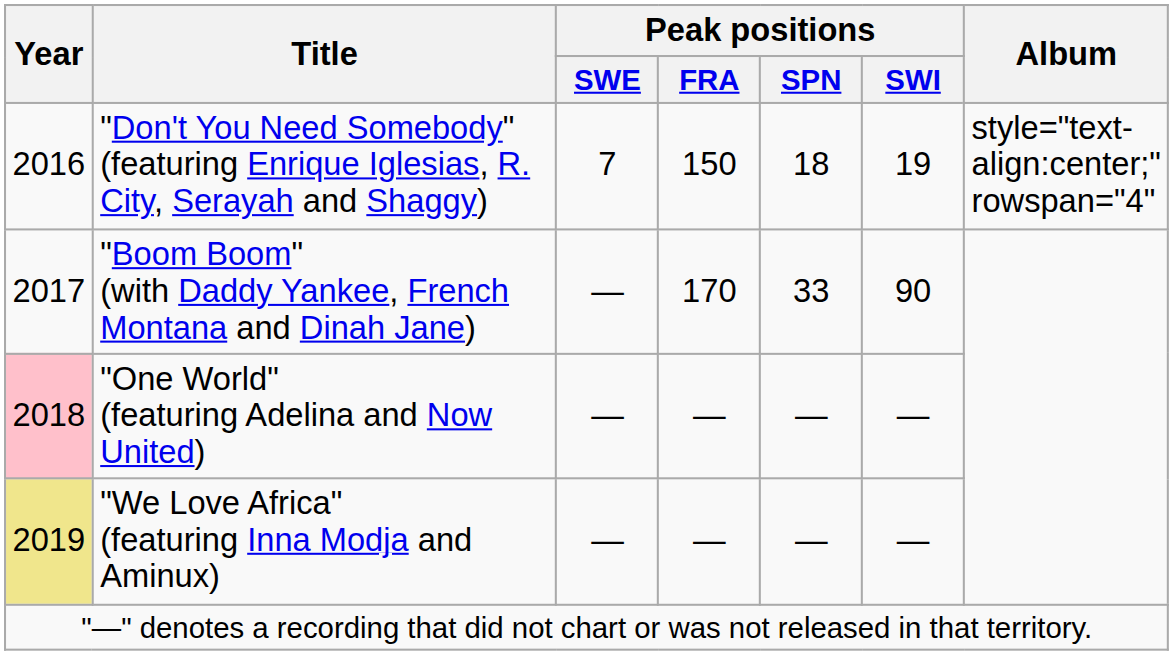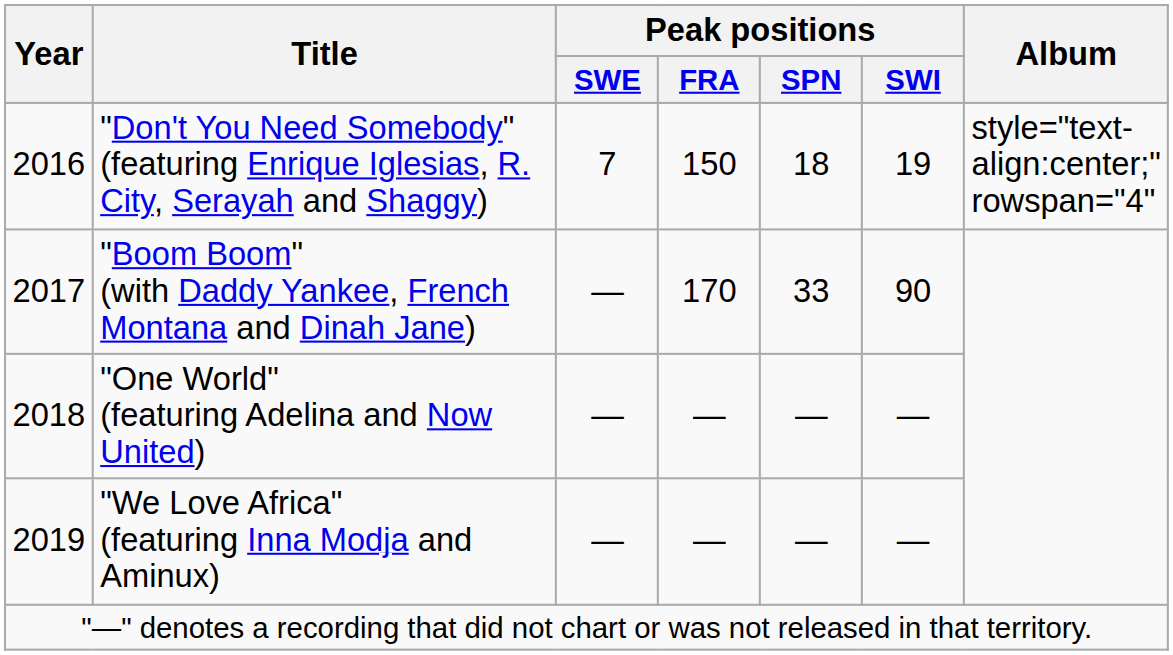(49, 415) pink background -> (49, 415) no background
(49, 540) khaki background -> (49, 540) no background
